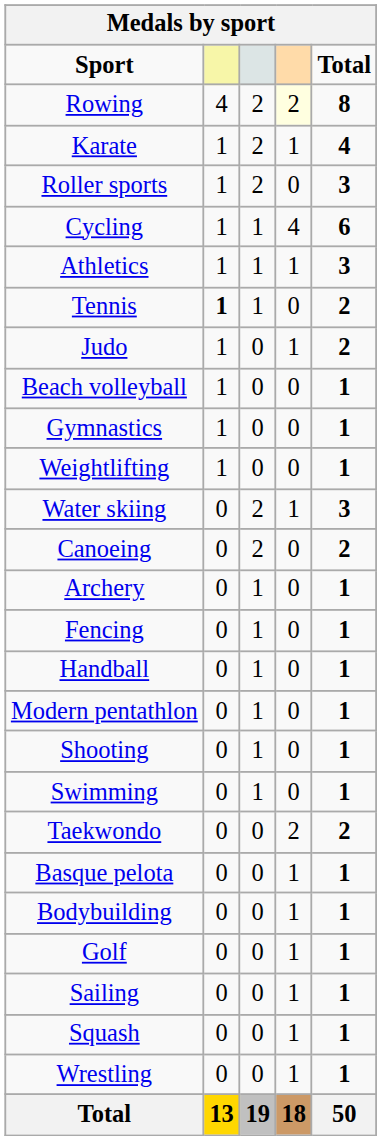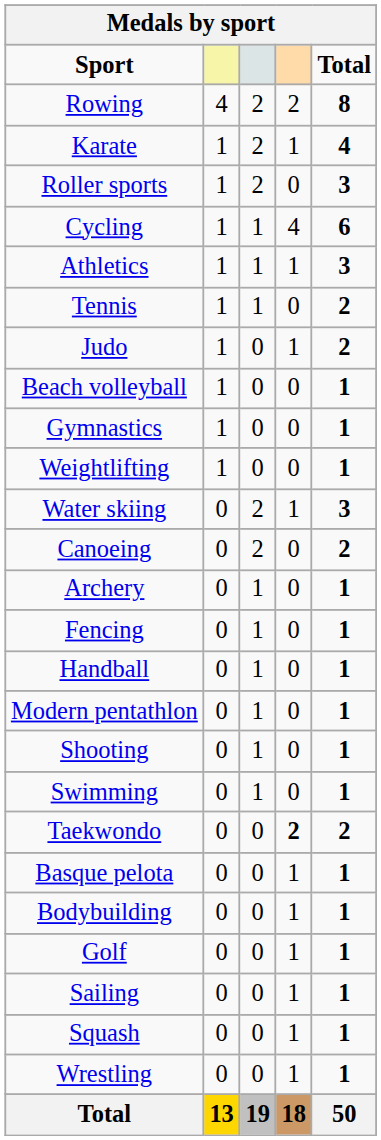(294, 104) lightyellow background -> (294, 104) no background
(222, 306) bold -> (222, 306) normal
(294, 831) normal -> (294, 831) bold
